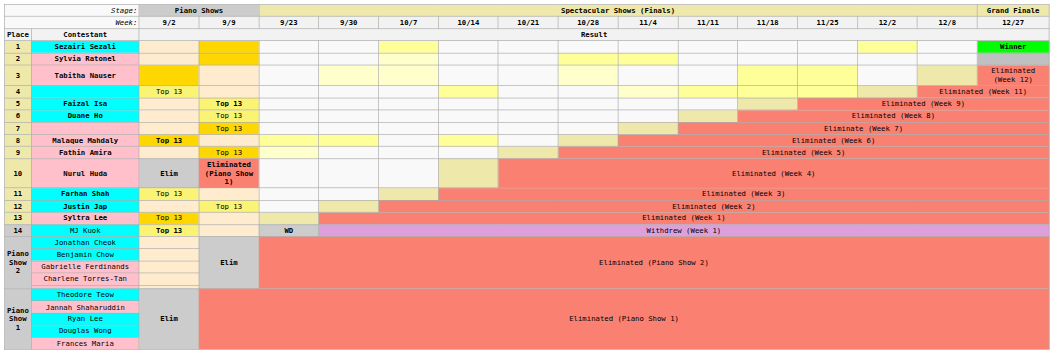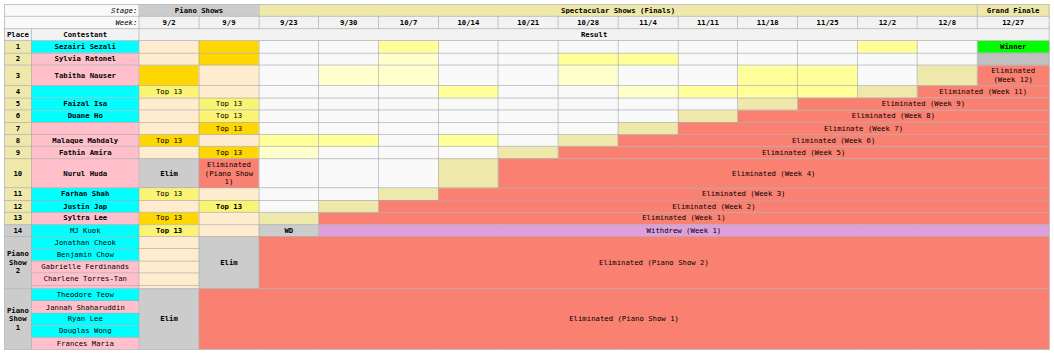(229, 104) bold -> (229, 104) normal
(169, 141) bold -> (169, 141) normal
(229, 173) bold -> (229, 173) normal
(229, 206) normal -> (229, 206) bold
